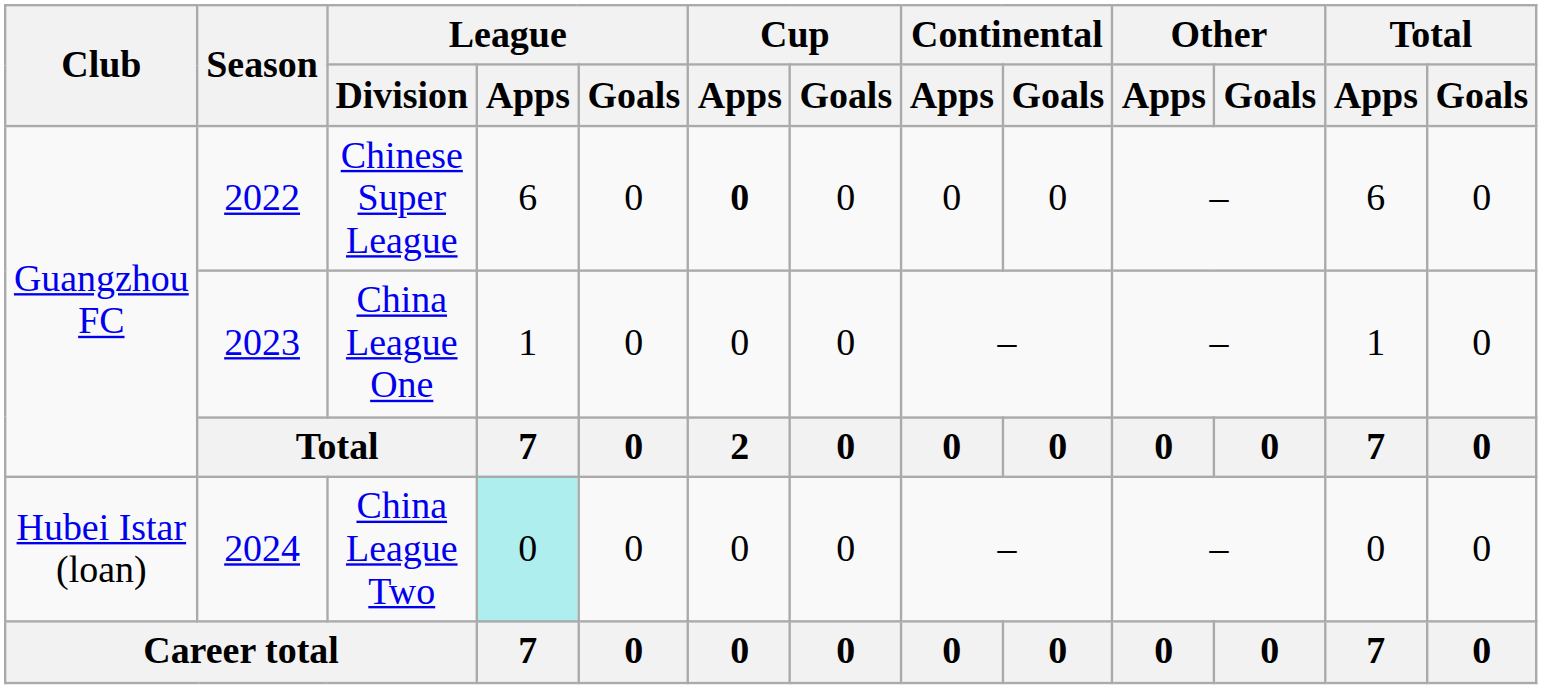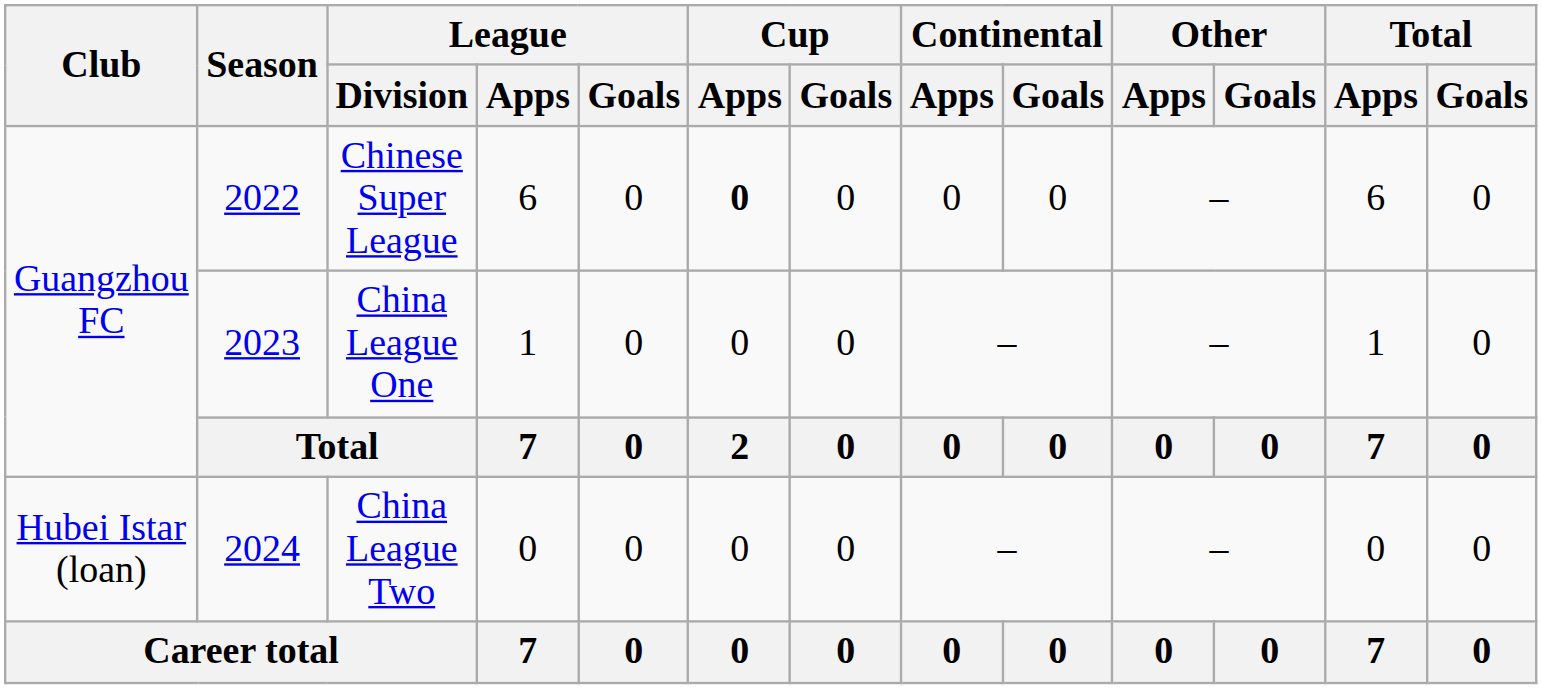(528, 548) paleturquoise background -> (528, 548) no background
